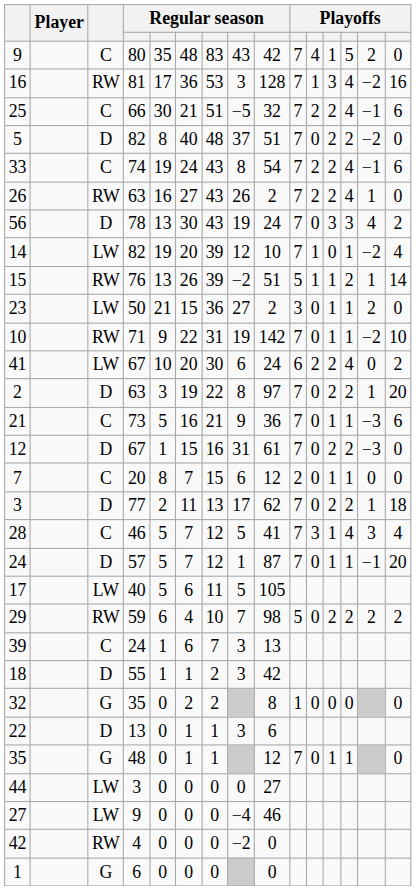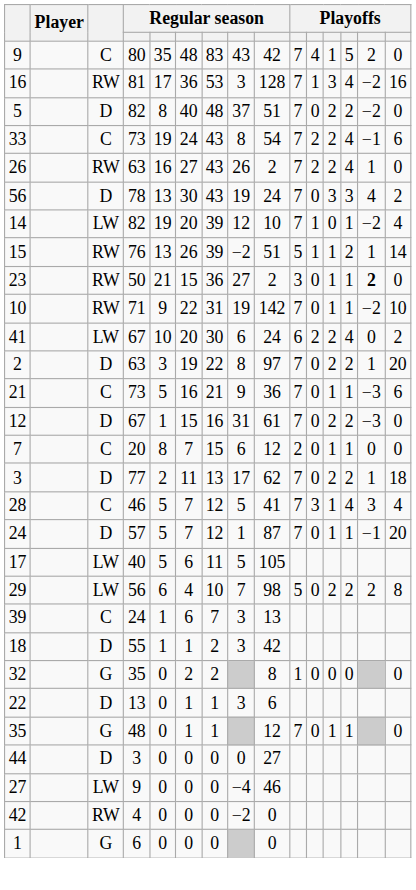- row: (18, 111)
(137, 167) 74 -> (137, 139) 73
(106, 308) LW -> (106, 280) RW
(371, 308) normal -> (371, 280) bold
(106, 618) RW -> (106, 590) LW
(137, 618) 59 -> (137, 590) 56
(398, 618) 2 -> (398, 590) 8
(106, 787) LW -> (106, 759) D
